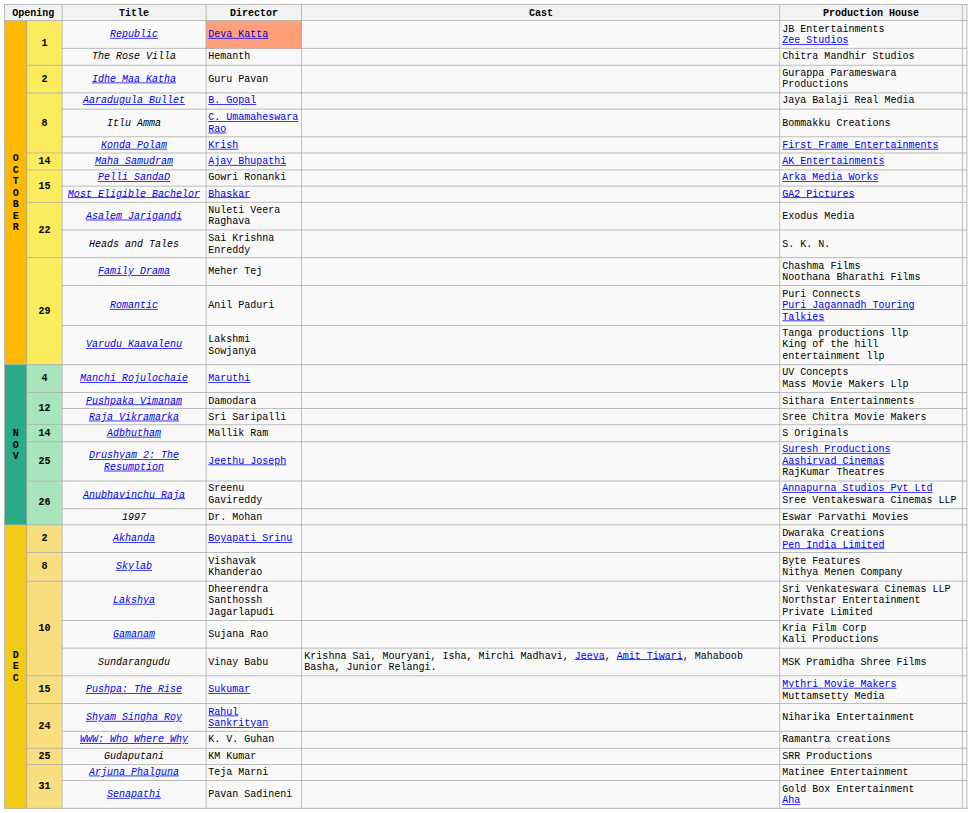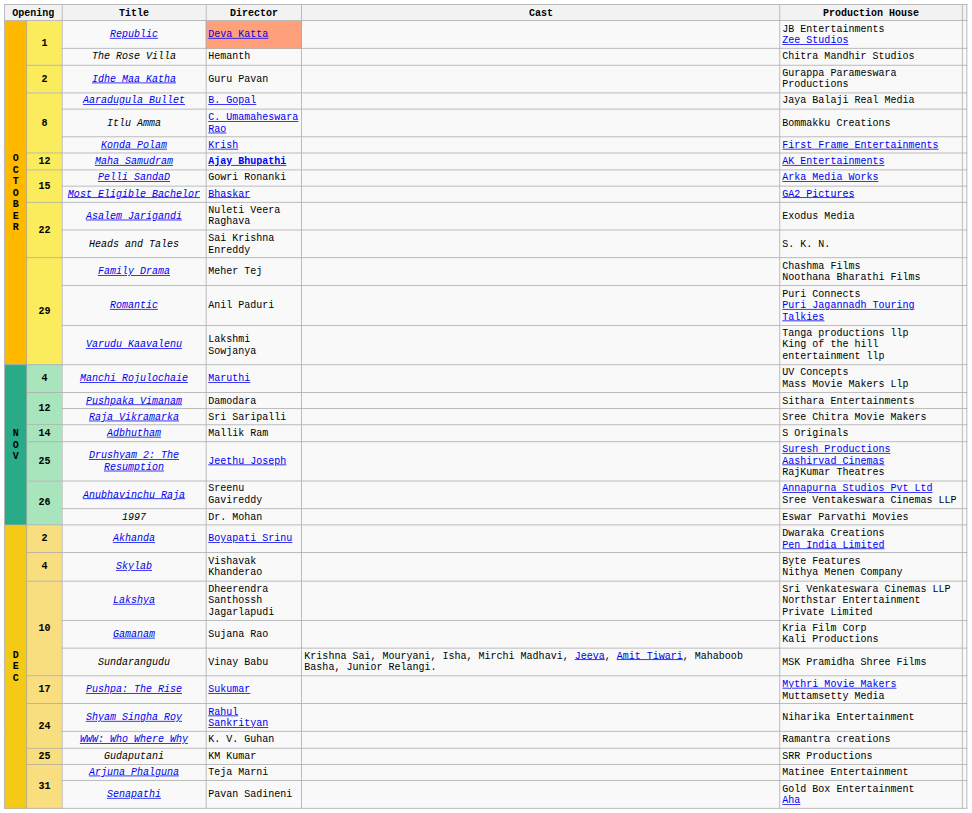(44, 161) 14 -> (44, 161) 12
(247, 161) normal -> (247, 161) bold
(44, 567) 8 -> (44, 567) 4
(44, 690) 15 -> (44, 690) 17
